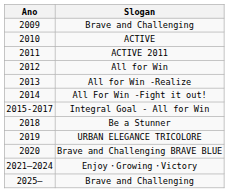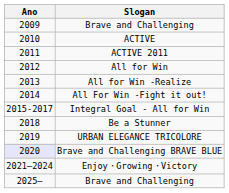(30, 151) no background -> (30, 151) lavender background
